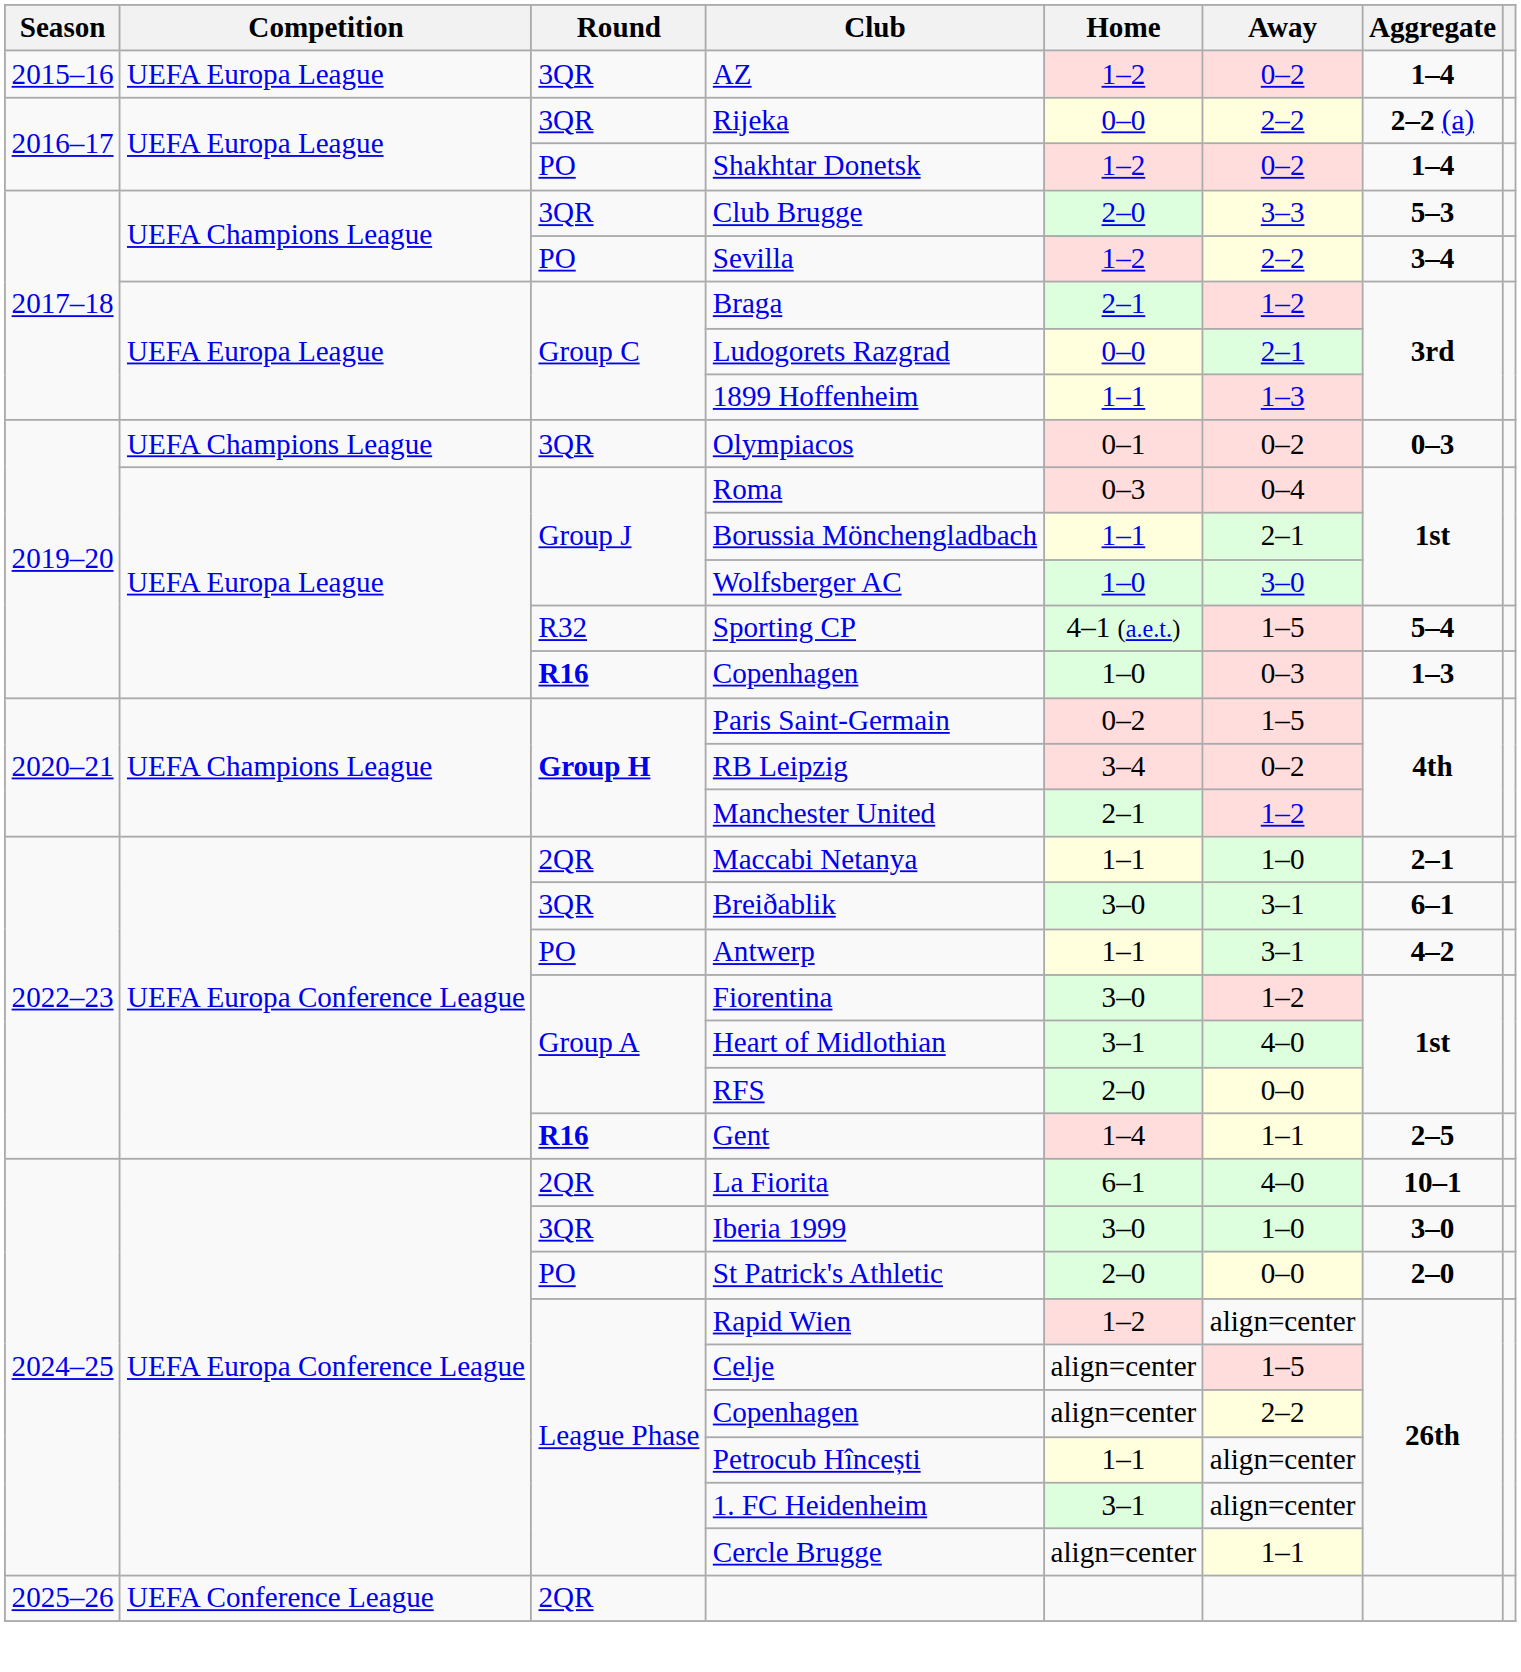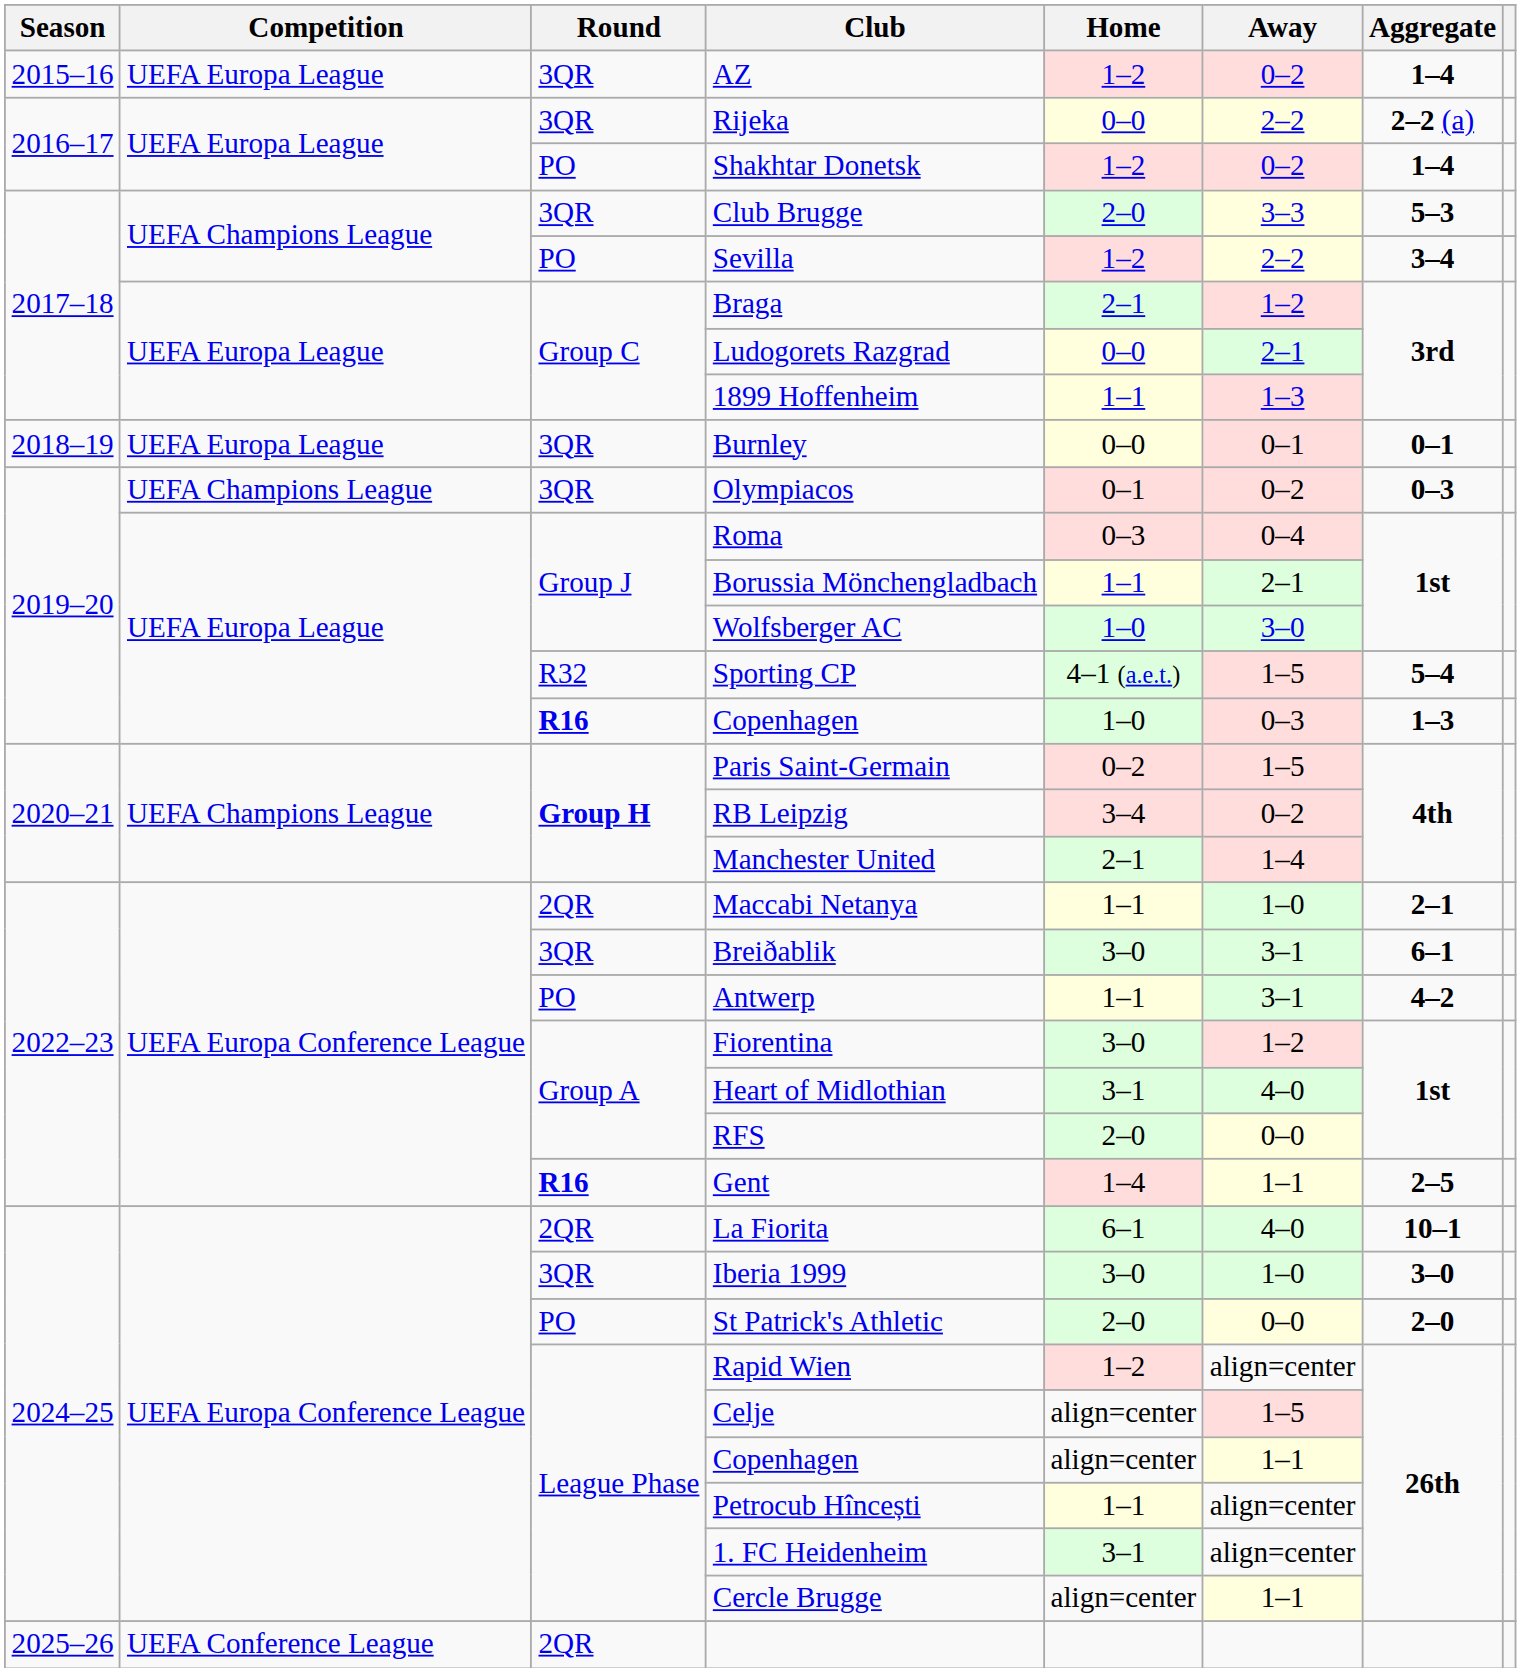+ row: (566, 443)
(1283, 812) 1–2 -> (1283, 858) 1–4
(1283, 1413) 2–2 -> (1283, 1459) 1–1
